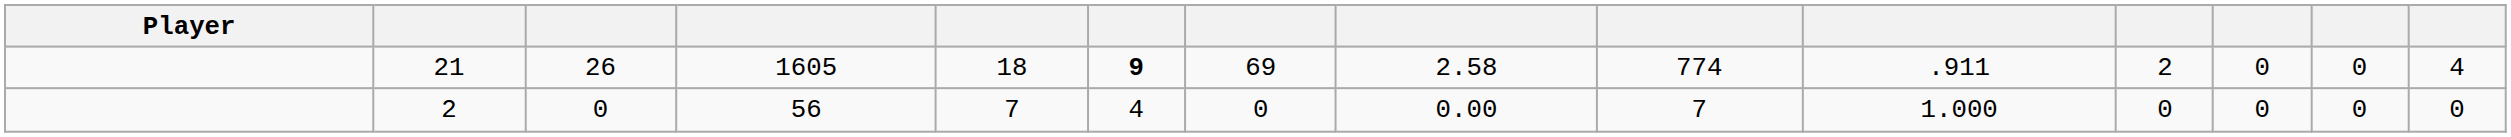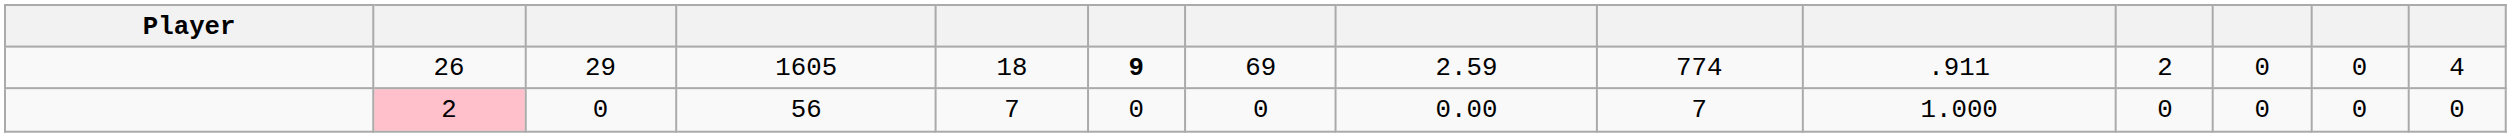(449, 68) 21 -> (449, 68) 26
(601, 68) 26 -> (601, 68) 29
(1466, 68) 2.58 -> (1466, 68) 2.59
(449, 110) no background -> (449, 110) pink background
(1136, 110) 4 -> (1136, 110) 0
